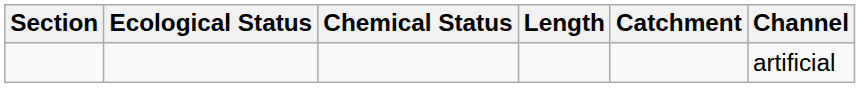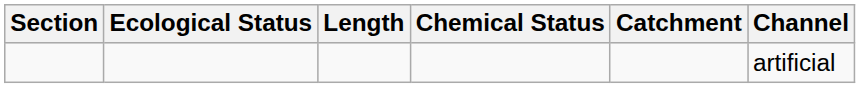columns swapped: (418, 23) <-> (564, 23)
